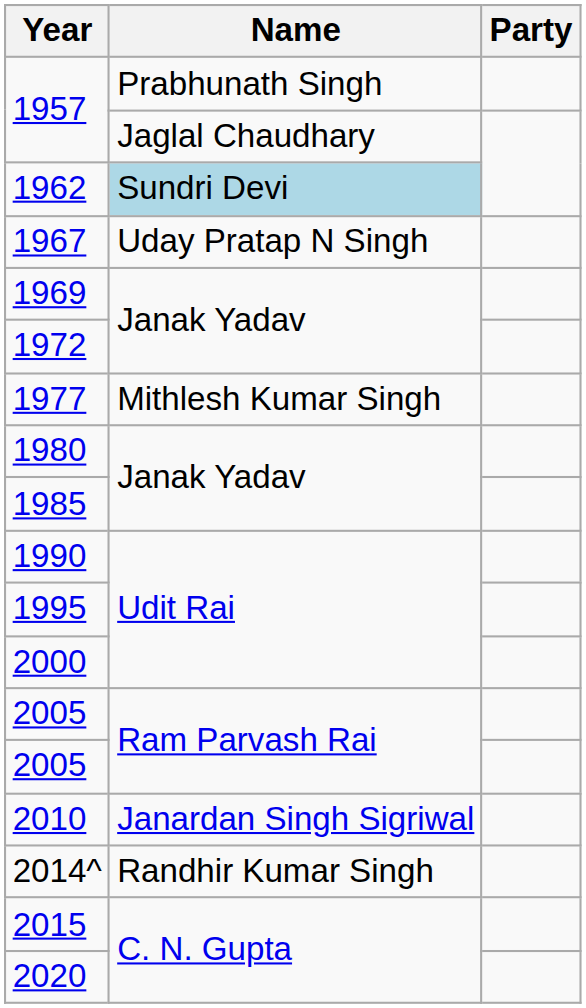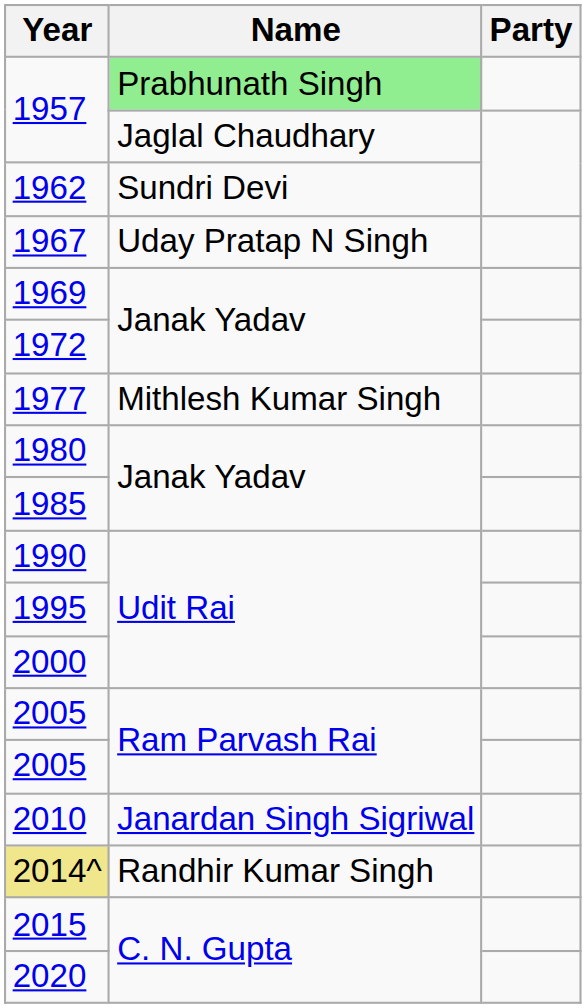(250, 83) no background -> (250, 83) lightgreen background
(203, 188) lightblue background -> (203, 188) no background
(57, 871) no background -> (57, 871) khaki background
